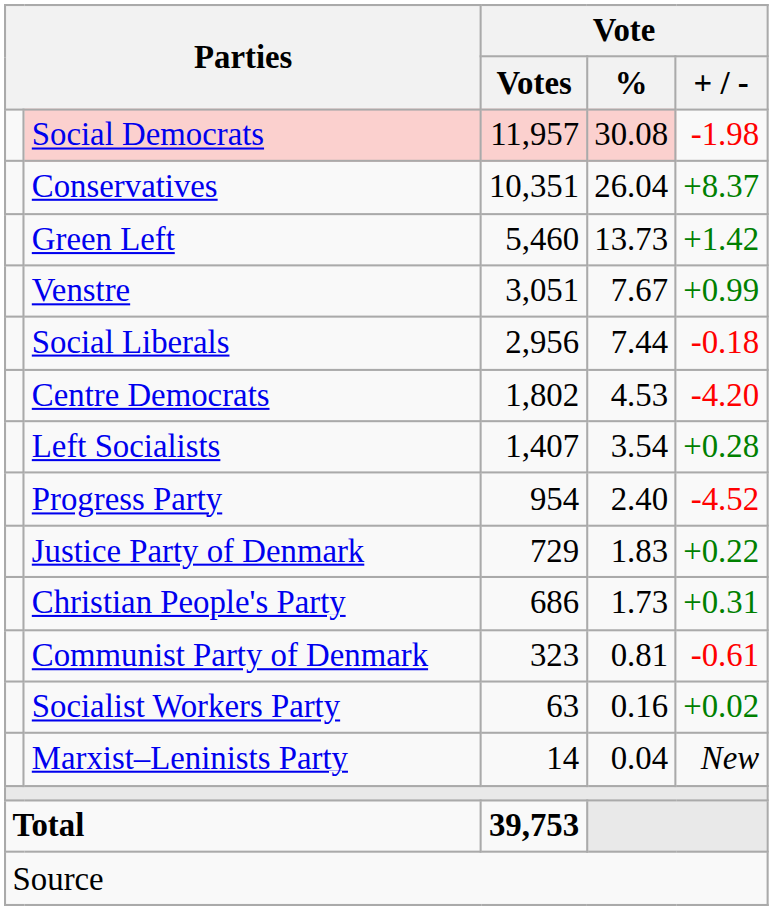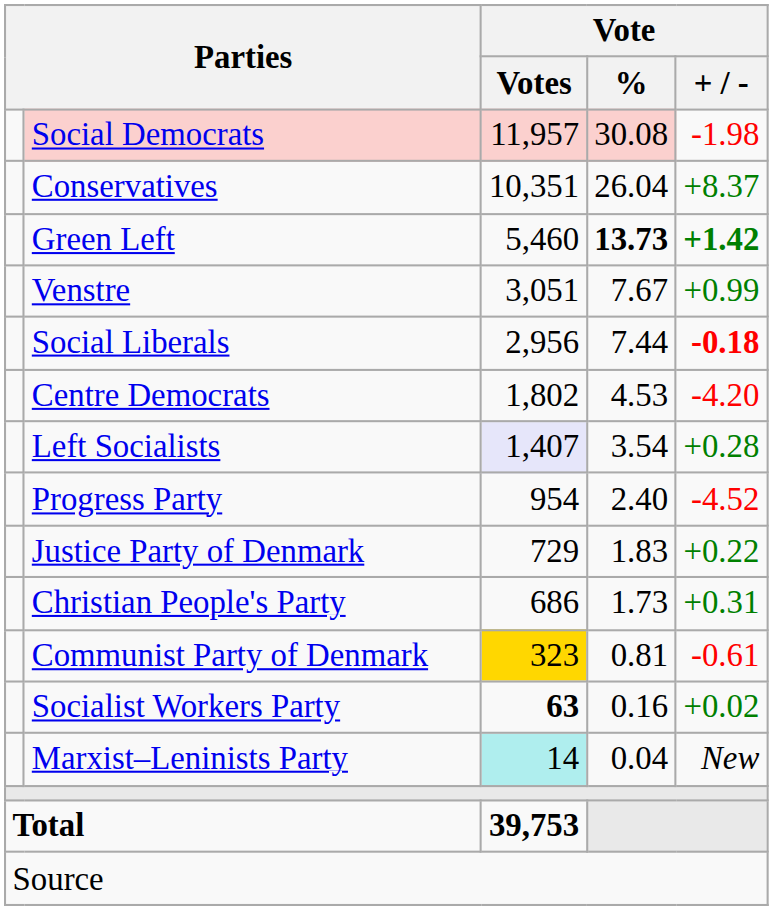(631, 238) normal -> (631, 238) bold
(721, 238) normal -> (721, 238) bold
(725, 342) normal -> (725, 342) bold
(542, 446) no background -> (542, 446) lavender background
(555, 654) no background -> (555, 654) gold background
(563, 706) normal -> (563, 706) bold
(563, 758) no background -> (563, 758) paleturquoise background
